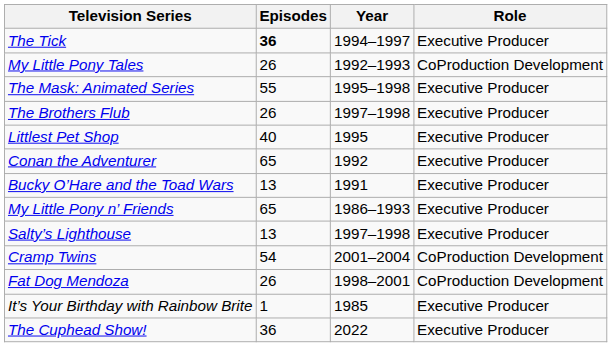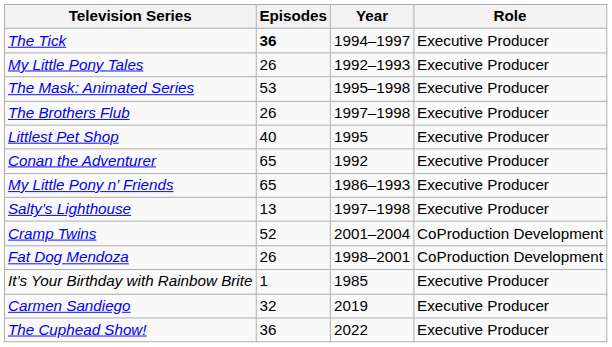(510, 64) CoProduction Development -> (483, 64) Executive Producer
(268, 88) 55 -> (268, 88) 53
- row: (121, 185)
(268, 257) 54 -> (268, 233) 52
+ row: (69, 305)
